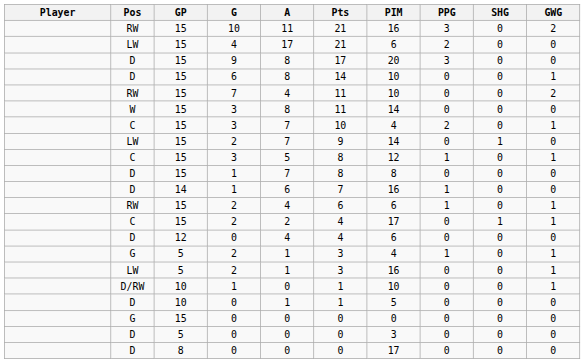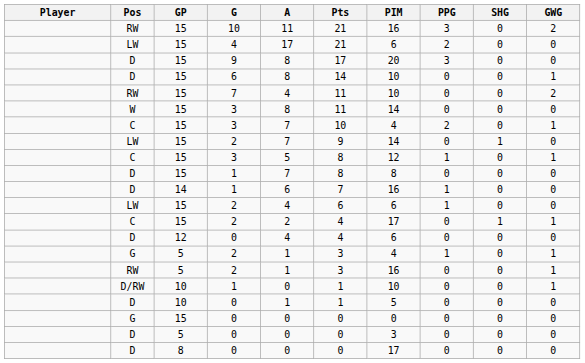(132, 206) RW -> (132, 206) LW
(553, 206) 1 -> (553, 206) 0
(132, 270) LW -> (132, 270) RW
